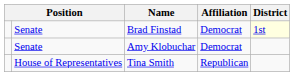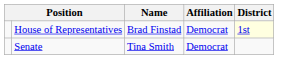(28, 29) Senate -> (68, 29) House of Representatives
- row: (161, 46)
(68, 63) House of Representatives -> (28, 46) Senate
(224, 63) Republican -> (207, 46) Democrat
